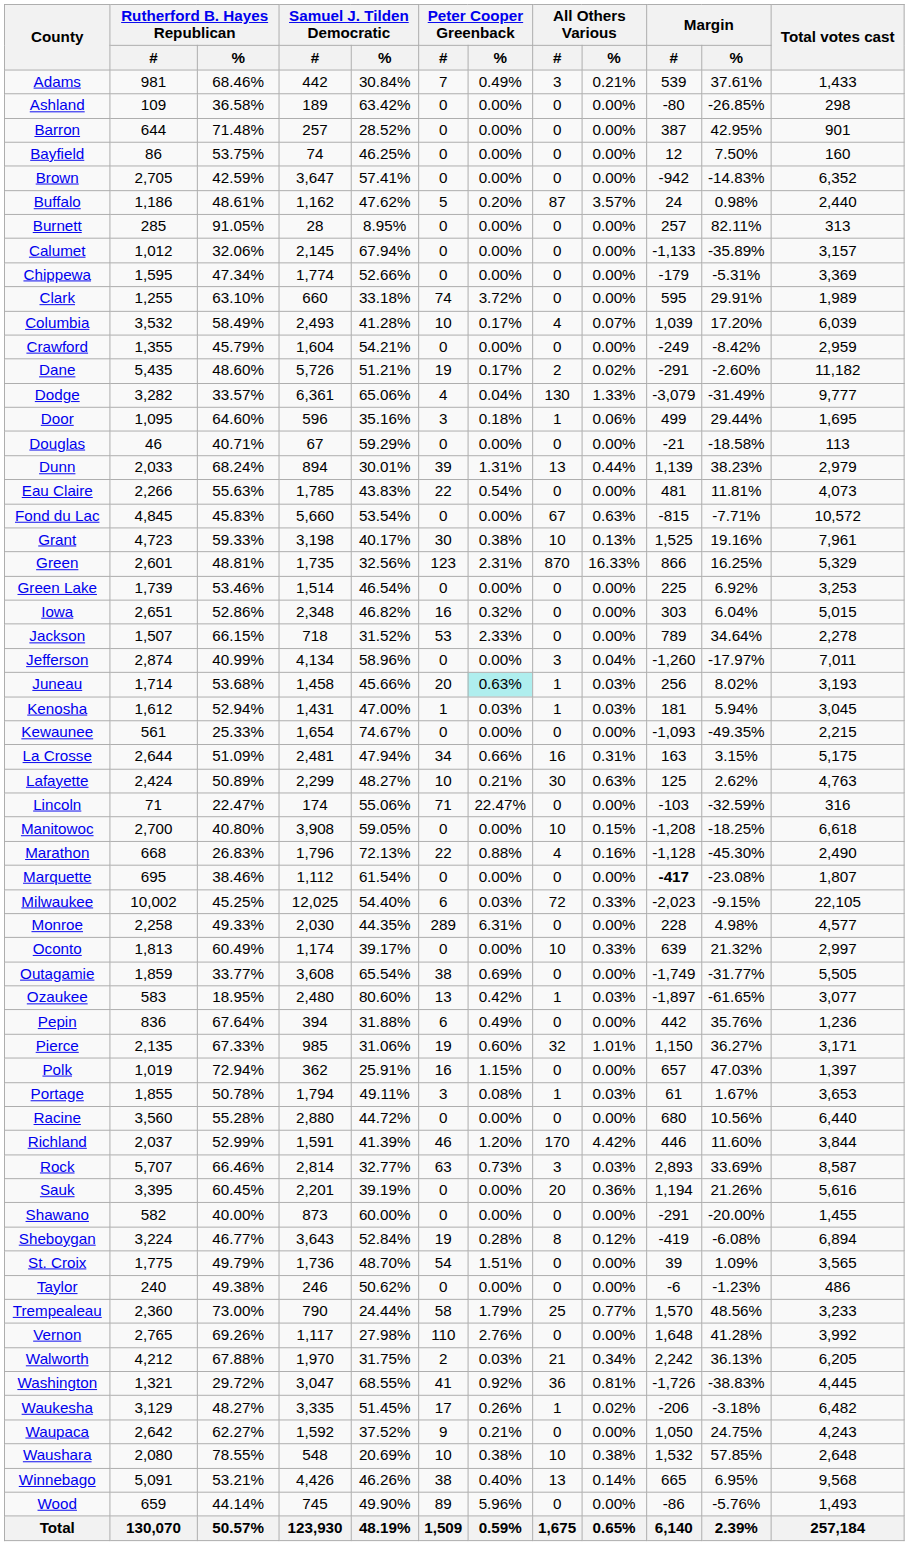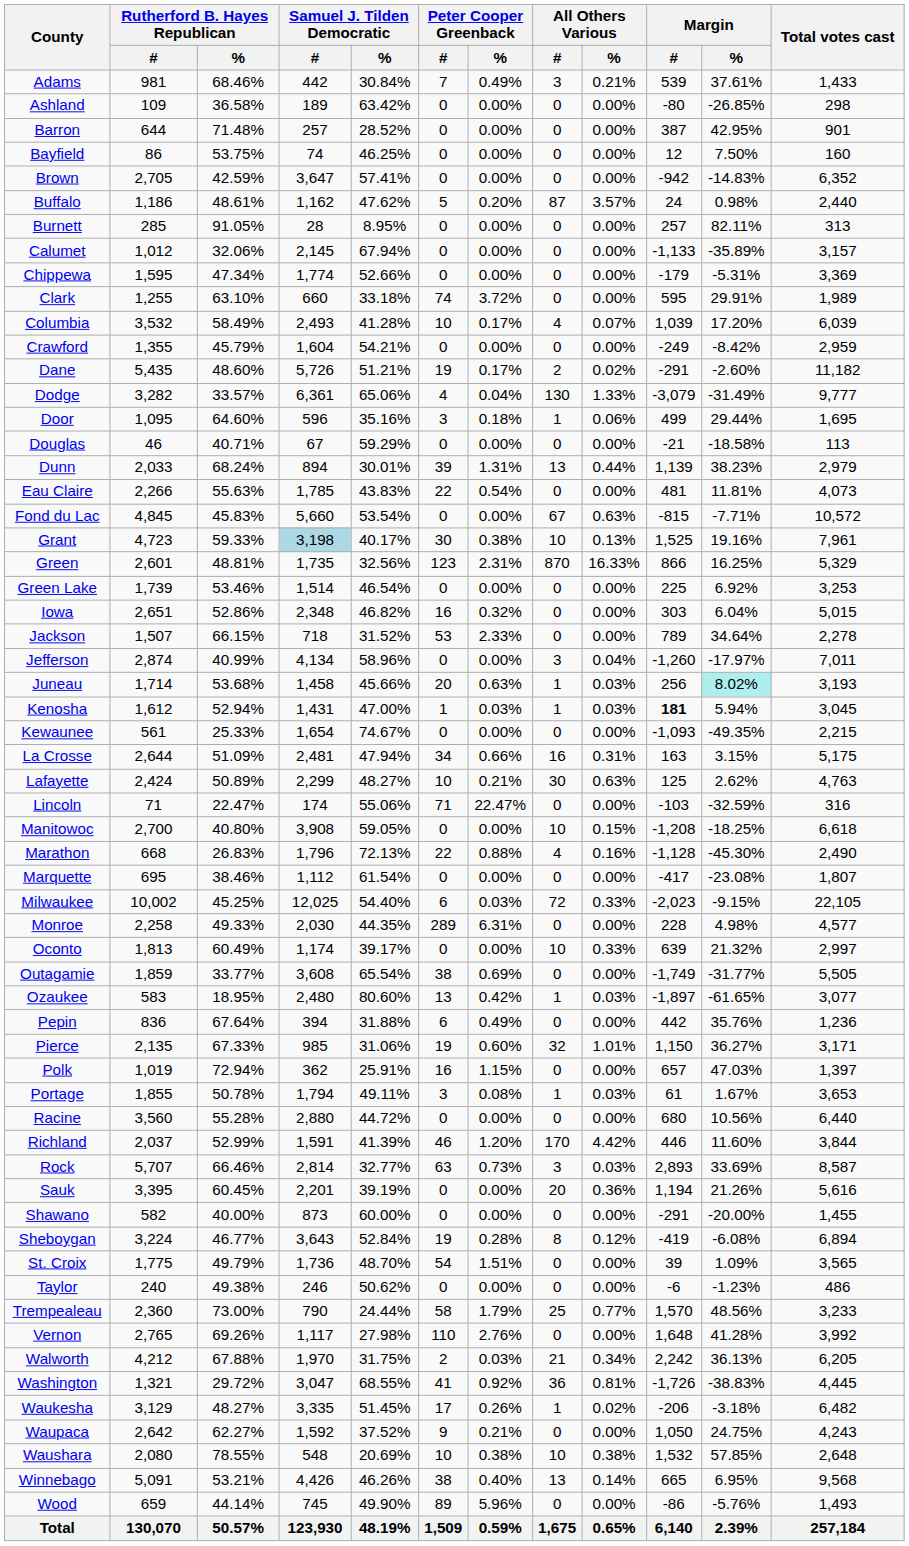(315, 539) no background -> (315, 539) lightblue background
(500, 684) paleturquoise background -> (500, 684) no background
(736, 684) no background -> (736, 684) paleturquoise background
(674, 708) normal -> (674, 708) bold
(674, 877) bold -> (674, 877) normal
